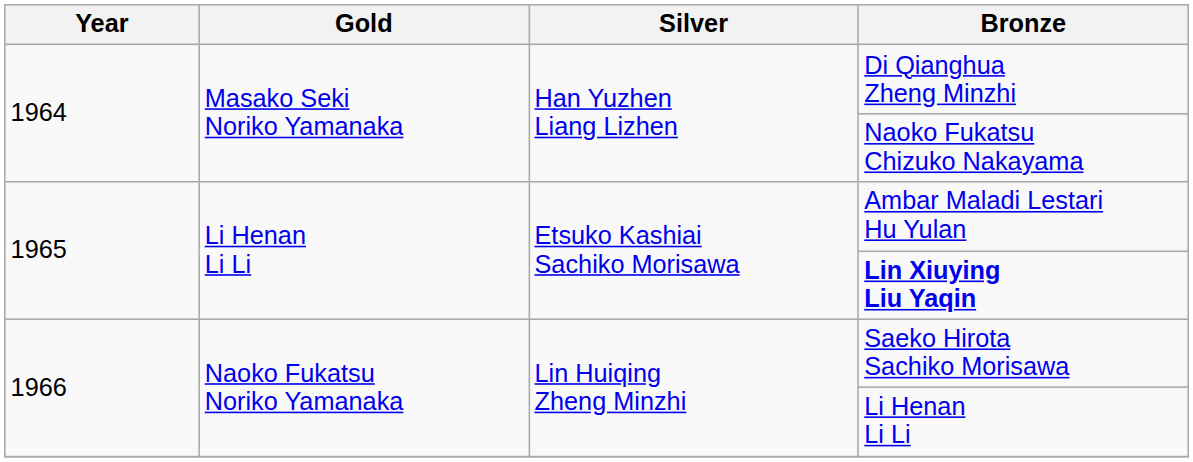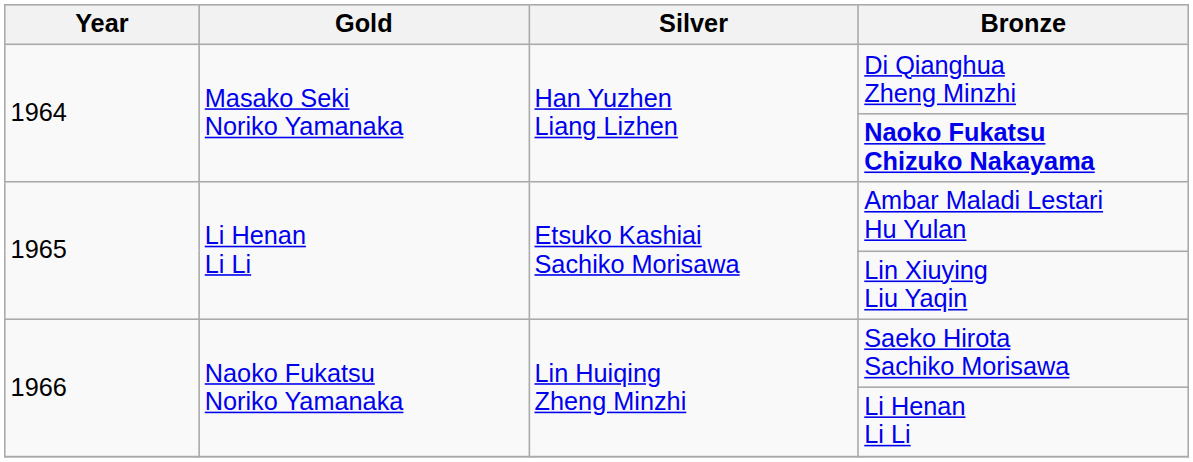(974, 147) normal -> (979, 147) bold
(932, 284) bold -> (926, 284) normal
